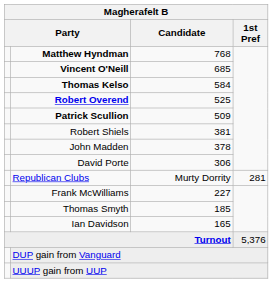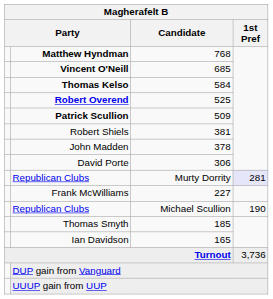(258, 178) no background -> (258, 178) lavender background
+ row: (51, 208)
(253, 239) 5,376 -> (253, 255) 3,736
